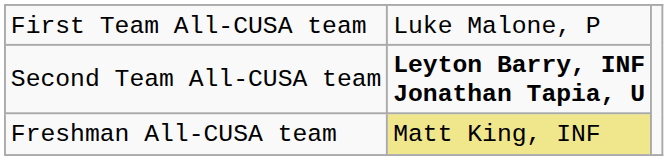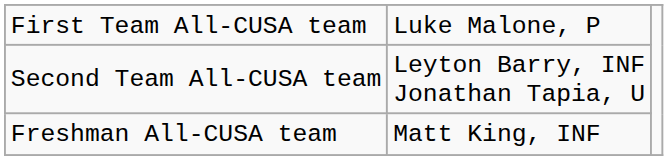(519, 80) bold -> (519, 80) normal
(497, 134) khaki background -> (497, 134) no background
